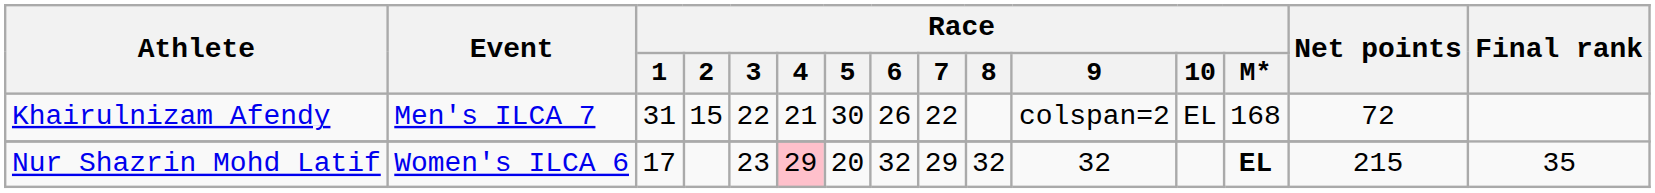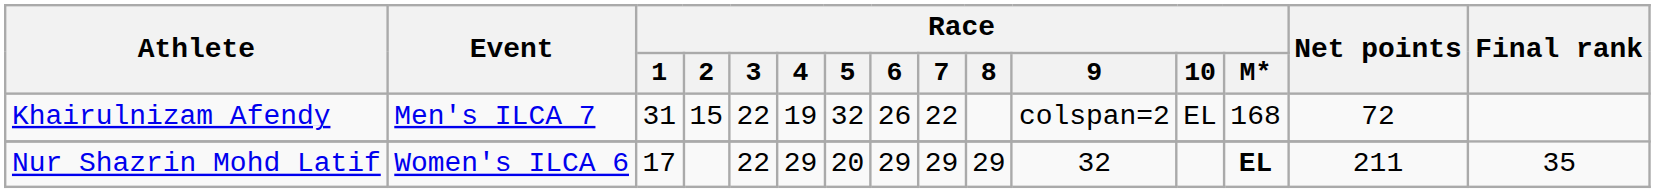(800, 117) 21 -> (800, 117) 19
(847, 117) 30 -> (847, 117) 32
(753, 164) 23 -> (753, 164) 22
(800, 164) pink background -> (800, 164) no background
(895, 164) 32 -> (895, 164) 29
(989, 164) 32 -> (989, 164) 29
(1378, 164) 215 -> (1378, 164) 211
